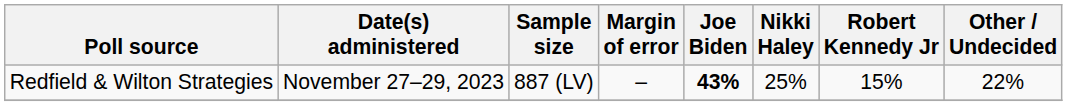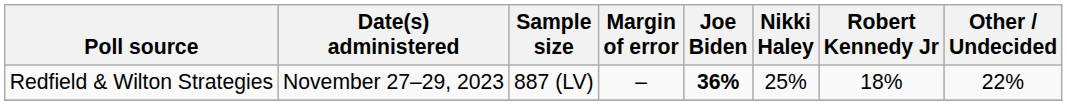(718, 82) 43% -> (718, 82) 36%
(881, 82) 15% -> (881, 82) 18%
